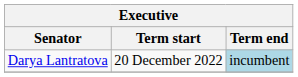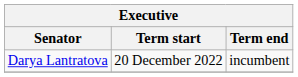(259, 60) lightblue background -> (259, 60) no background
